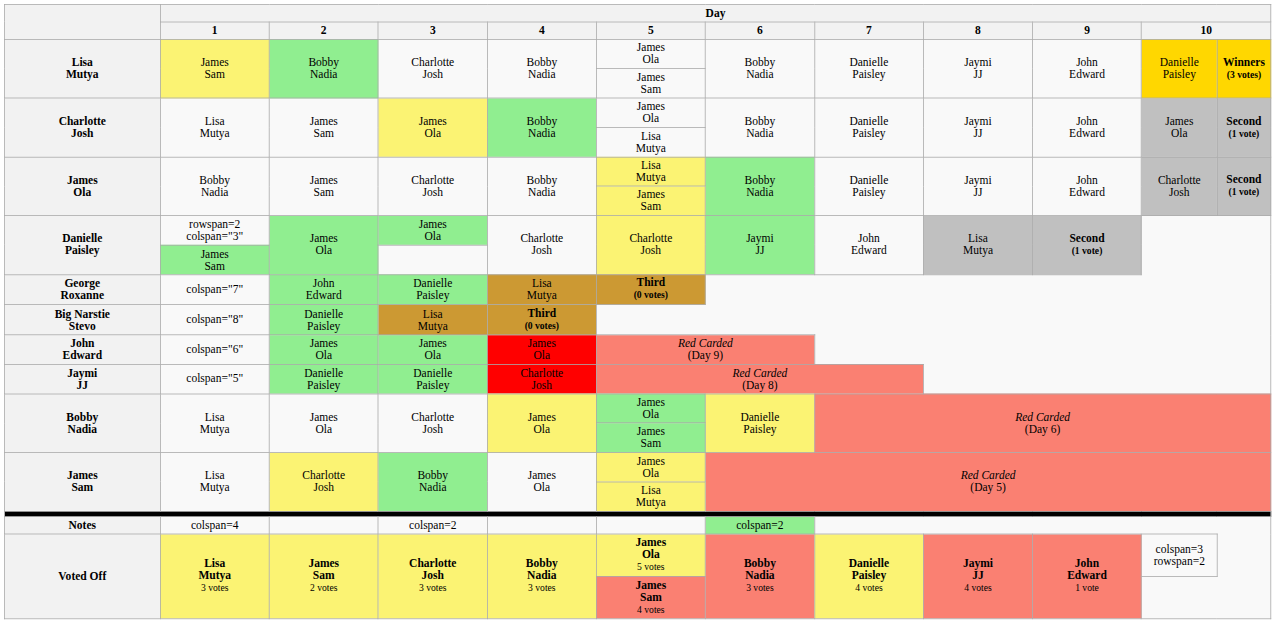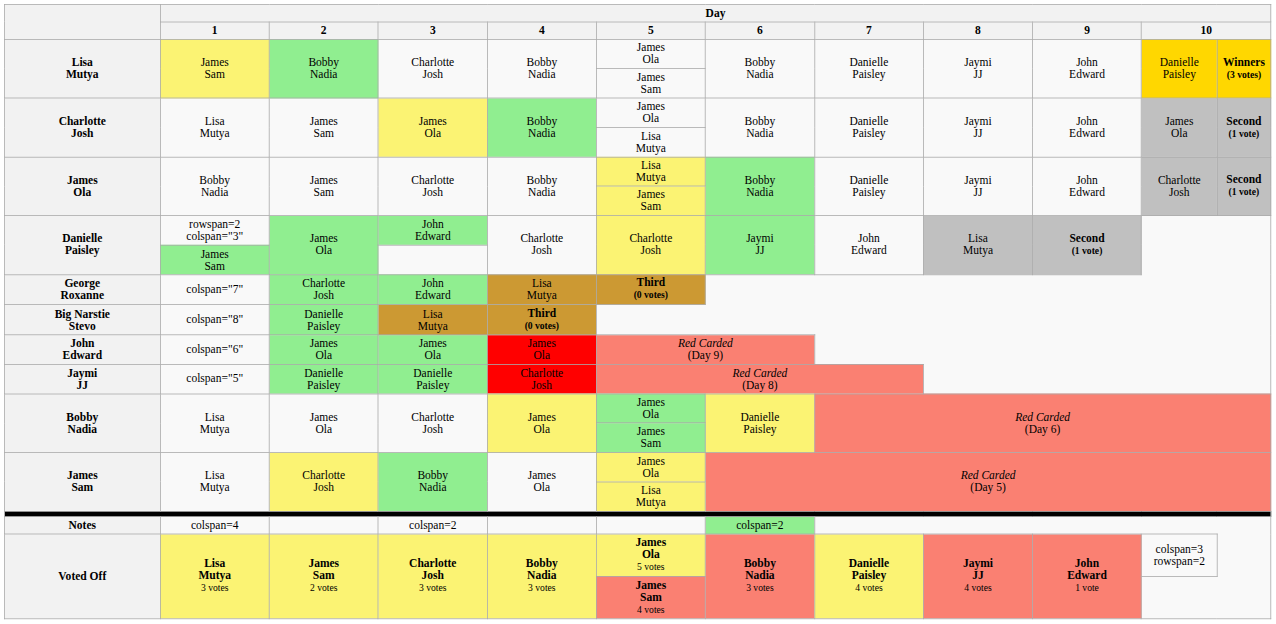(433, 230) James Ola -> (433, 230) John Edward
(324, 289) John Edward -> (324, 289) Charlotte Josh
(433, 289) Danielle Paisley -> (433, 289) John Edward
